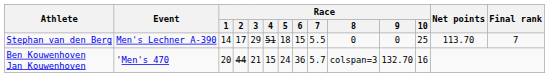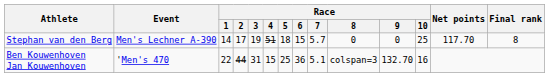(256, 40) 29 -> (256, 40) 19
(318, 40) 5.5 -> (318, 40) 5.7
(459, 40) 113.70 -> (459, 40) 117.70
(516, 40) 7 -> (516, 40) 8
(226, 60) 20 -> (226, 60) 22
(256, 60) 21 -> (256, 60) 31
(285, 60) 24 -> (285, 60) 25
(318, 60) 5.7 -> (318, 60) 5.1
